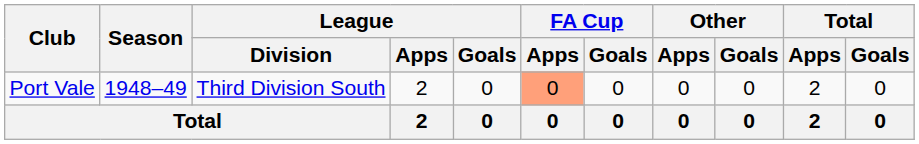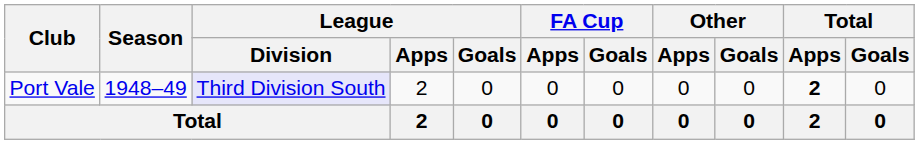(291, 88) no background -> (291, 88) lavender background
(553, 88) lightsalmon background -> (553, 88) no background
(815, 88) normal -> (815, 88) bold
